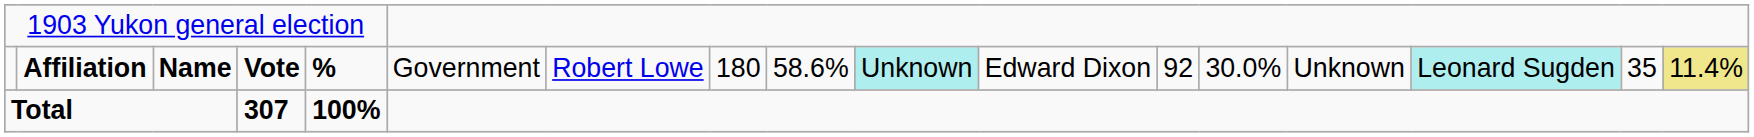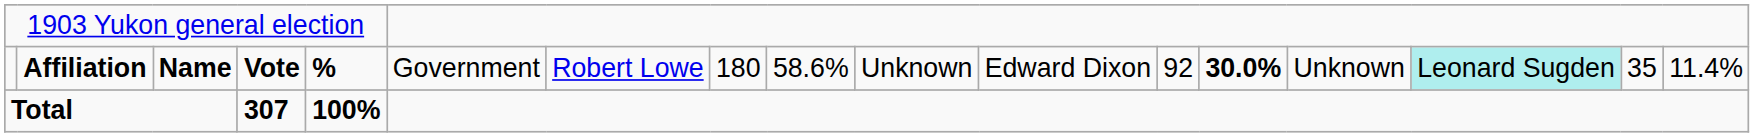(917, 68) paleturquoise background -> (917, 68) no background
(1243, 68) normal -> (1243, 68) bold
(1706, 68) khaki background -> (1706, 68) no background
